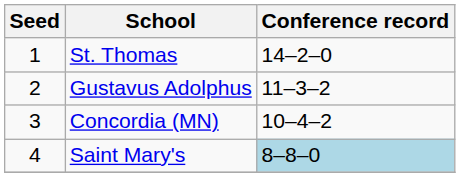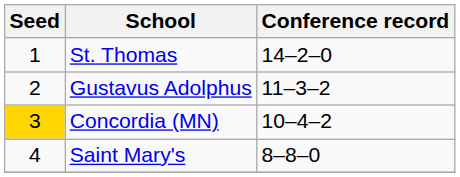(35, 121) no background -> (35, 121) gold background
(291, 155) lightblue background -> (291, 155) no background
